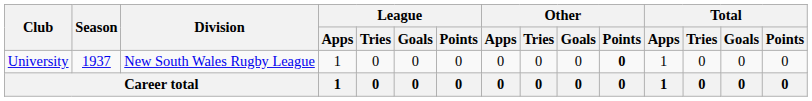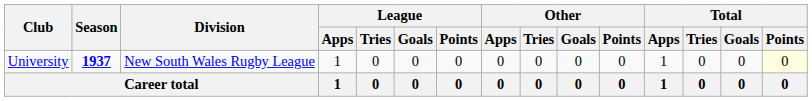(96, 61) normal -> (96, 61) bold
(622, 61) bold -> (622, 61) normal
(785, 61) no background -> (785, 61) lightyellow background
